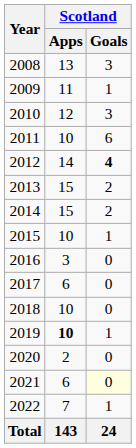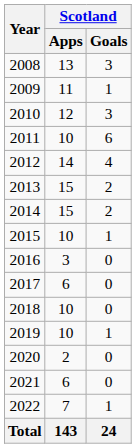(109, 162) bold -> (109, 162) normal
(66, 333) bold -> (66, 333) normal
(109, 382) lightyellow background -> (109, 382) no background
